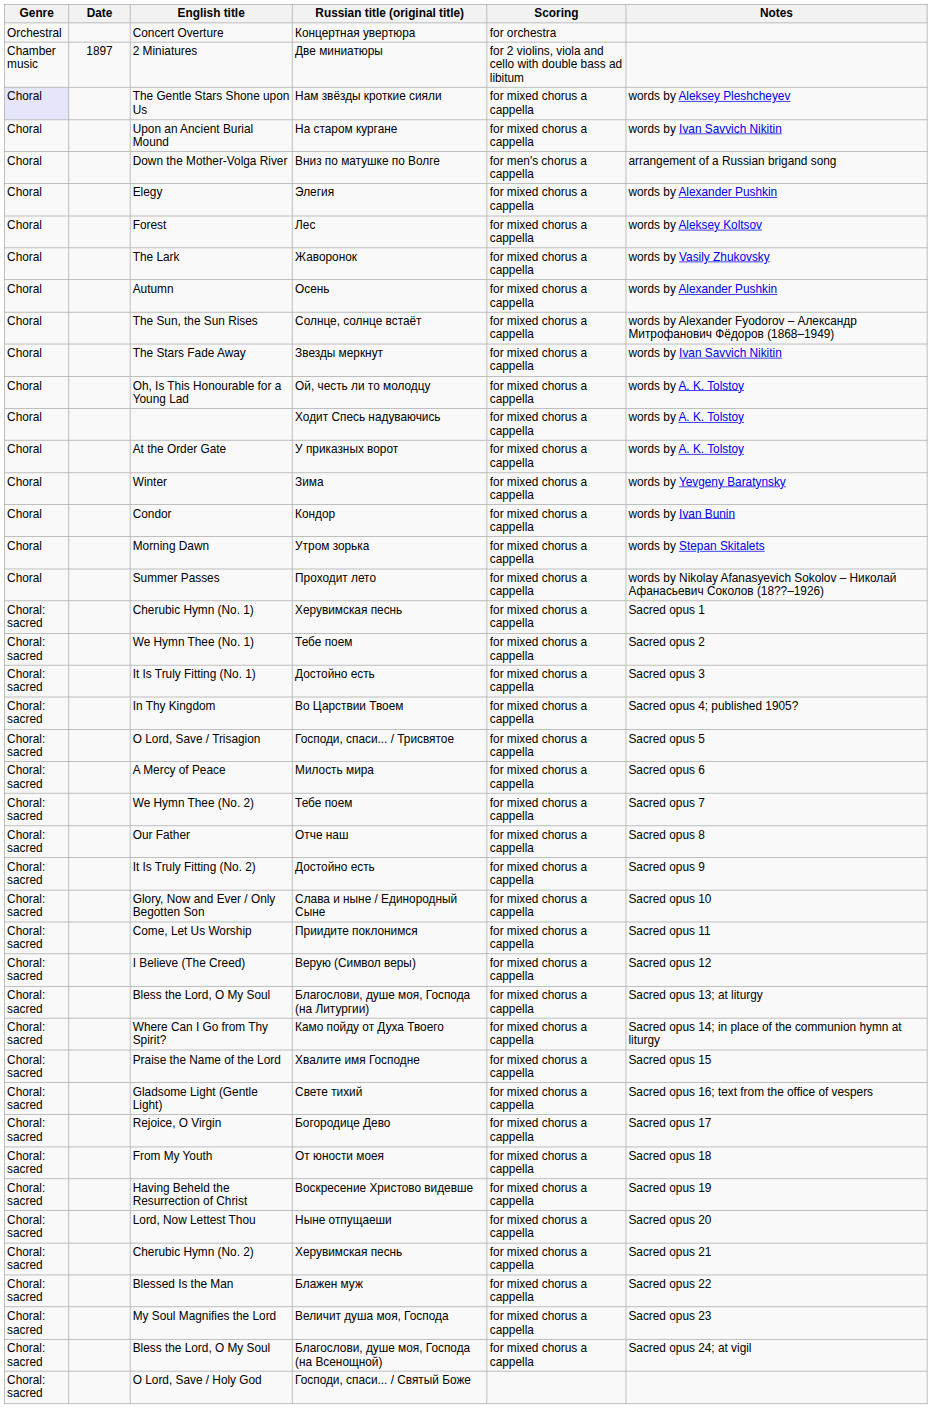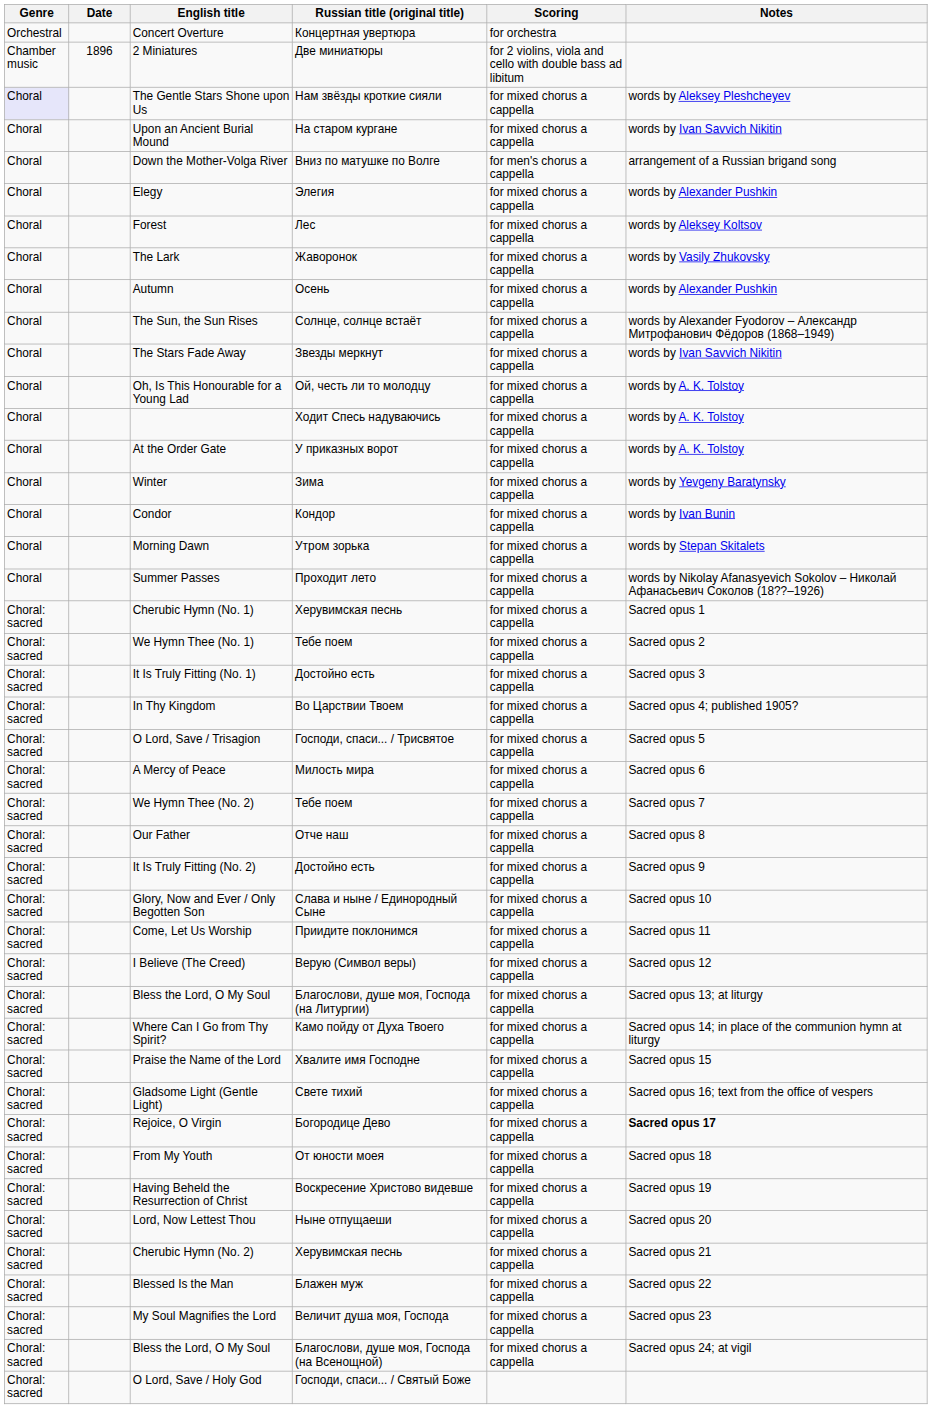(100, 51) 1897 -> (100, 51) 1896
(670, 1123) normal -> (672, 1123) bold
